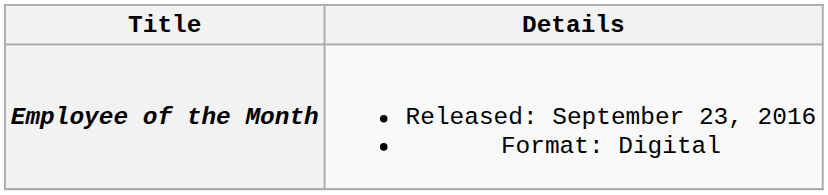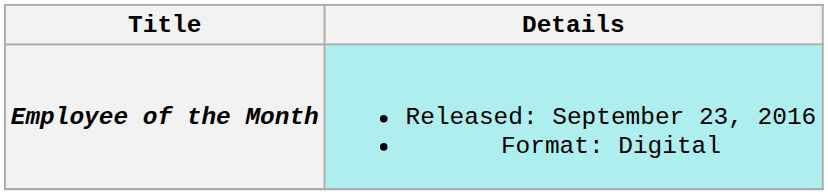(573, 131) no background -> (573, 131) paleturquoise background
